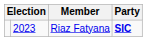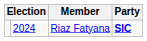(24, 28) 2023 -> (24, 28) 2024
